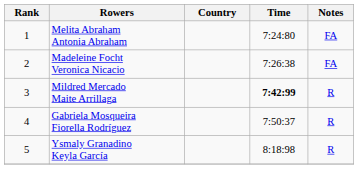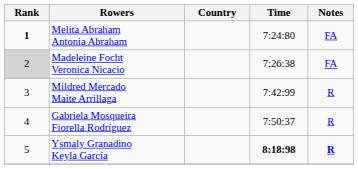(27, 35) normal -> (27, 35) bold
(27, 64) no background -> (27, 64) lightgrey background
(279, 92) bold -> (279, 92) normal
(279, 150) normal -> (279, 150) bold
(331, 150) normal -> (331, 150) bold
